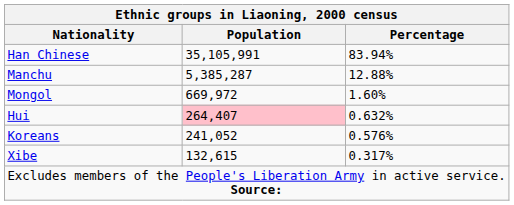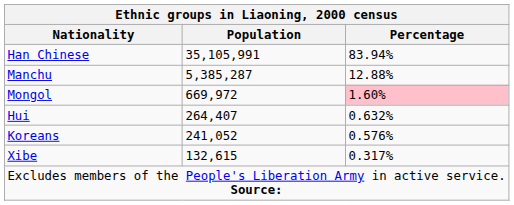(367, 95) no background -> (367, 95) pink background
(211, 115) pink background -> (211, 115) no background
